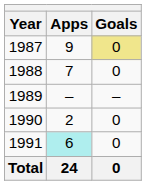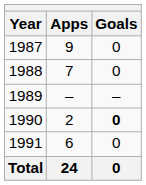(116, 47) khaki background -> (116, 47) no background
(116, 119) normal -> (116, 119) bold
(69, 144) paleturquoise background -> (69, 144) no background
